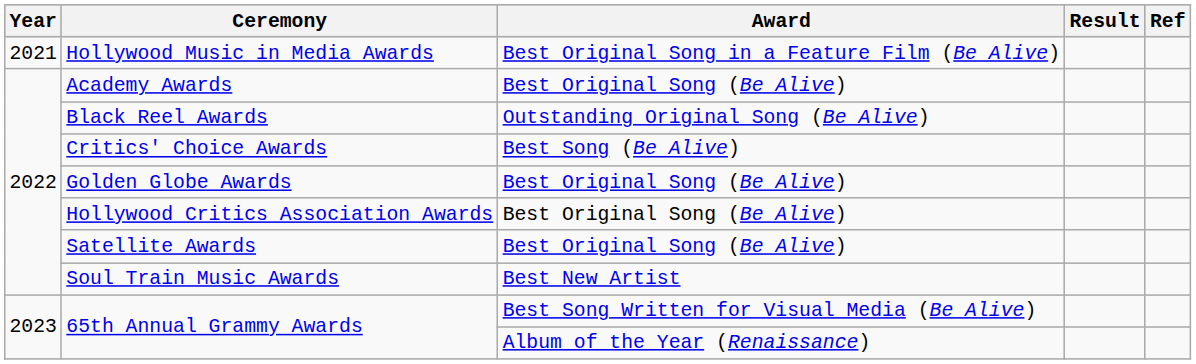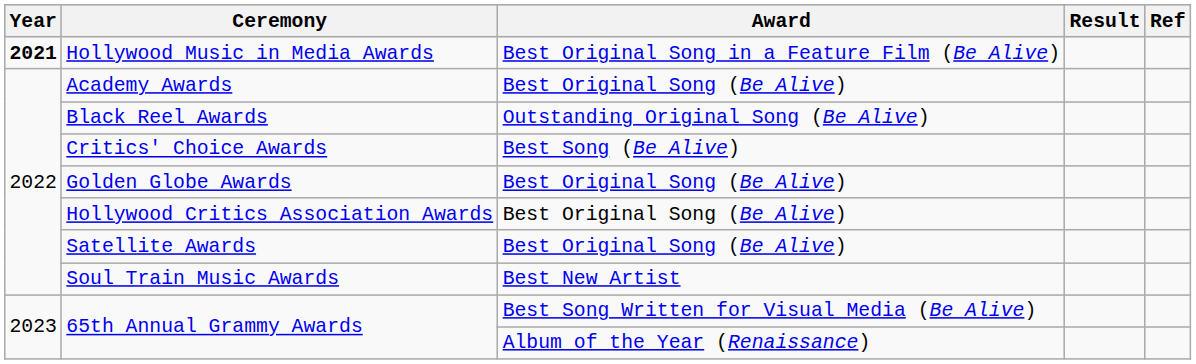(33, 53) normal -> (33, 53) bold
